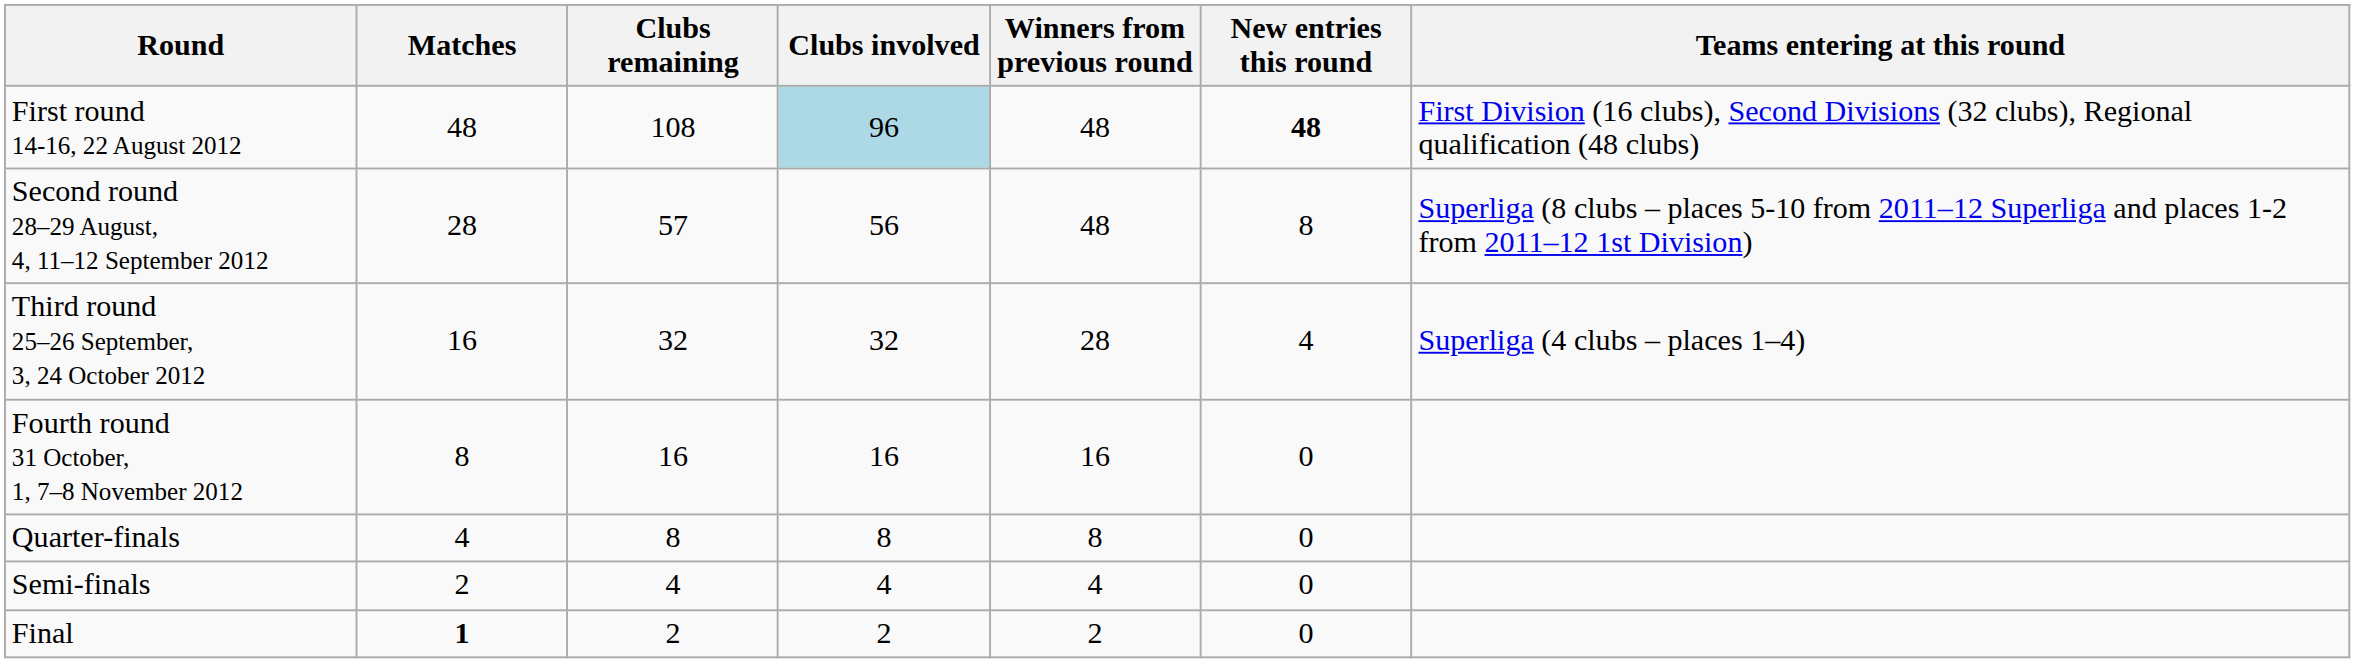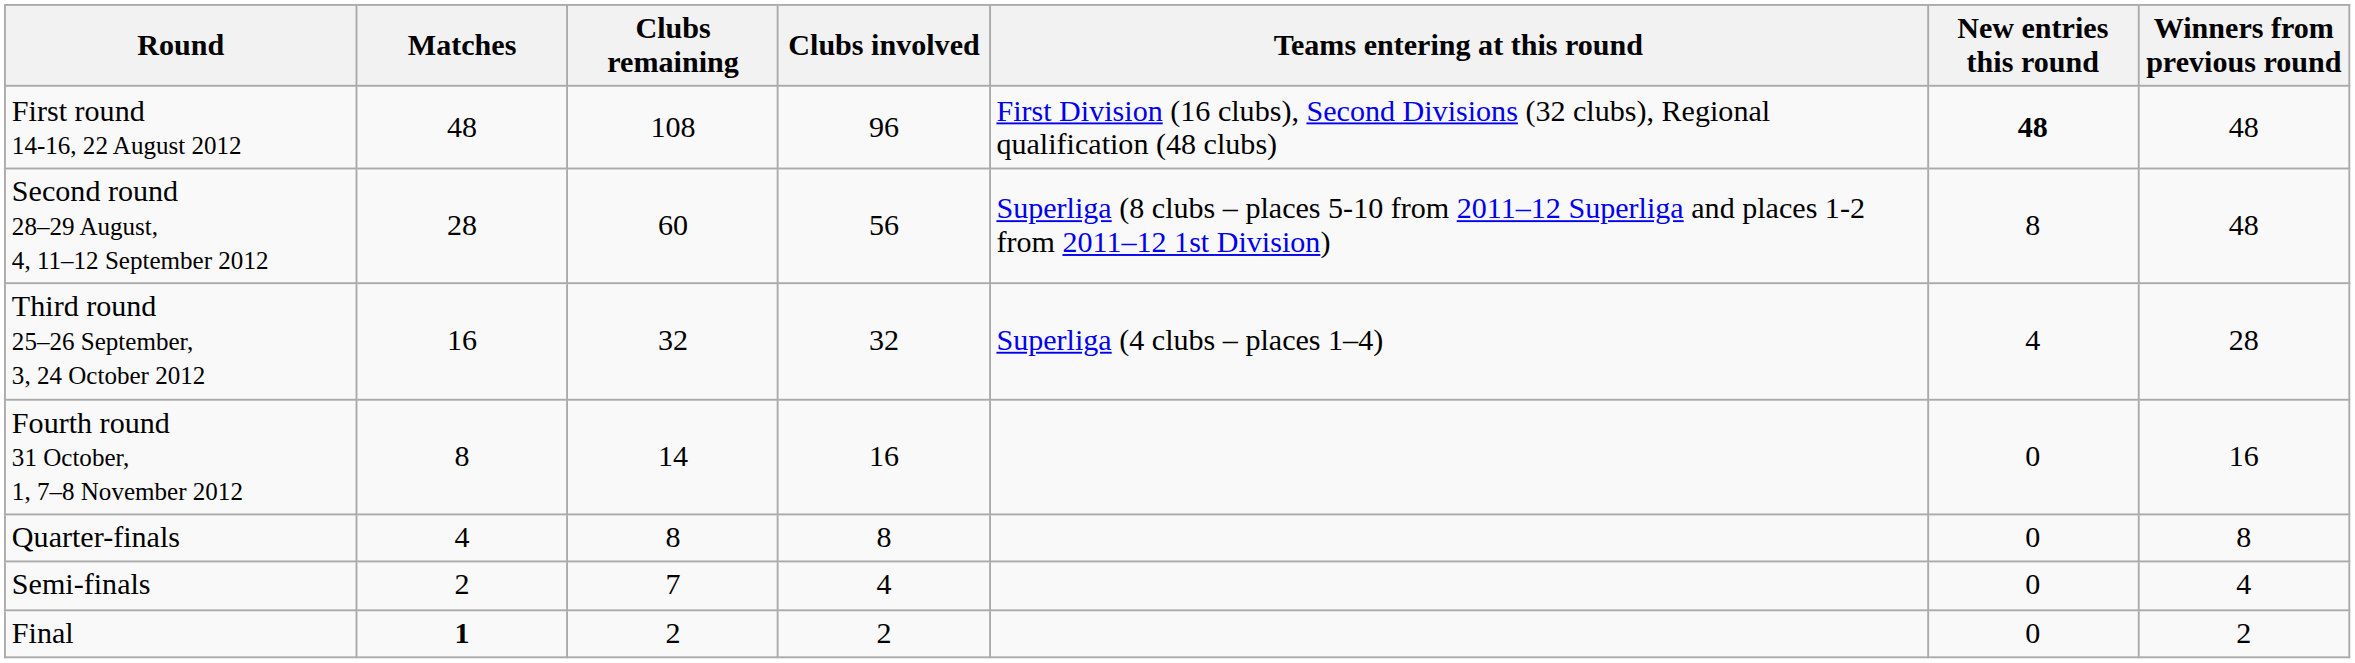columns swapped: (1095, 45) <-> (1880, 45)
(884, 126) lightblue background -> (884, 126) no background
(673, 225) 57 -> (673, 225) 60
(673, 456) 16 -> (673, 456) 14
(673, 585) 4 -> (673, 585) 7
